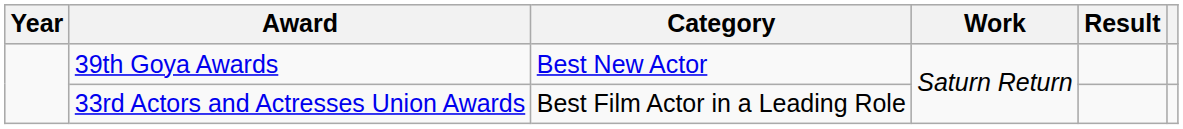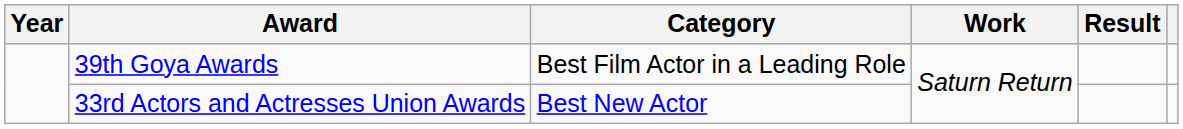(622, 63) Best New Actor -> (721, 63) Best Film Actor in a Leading Role
(721, 103) Best Film Actor in a Leading Role -> (622, 103) Best New Actor
